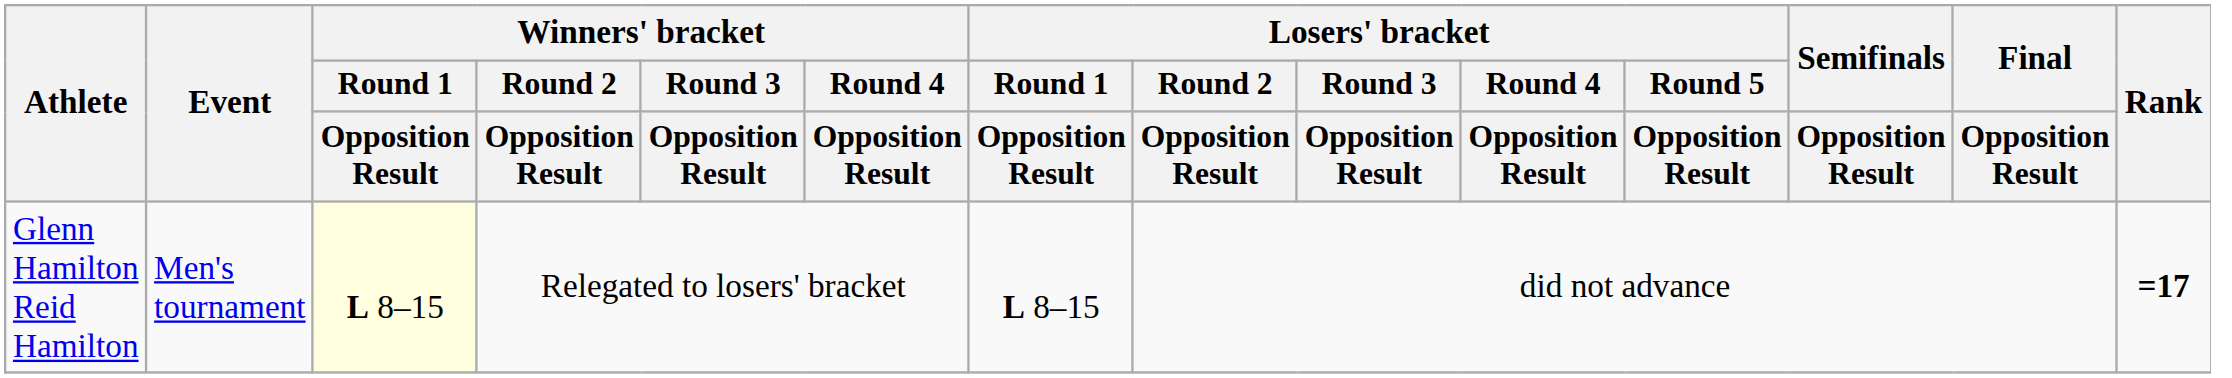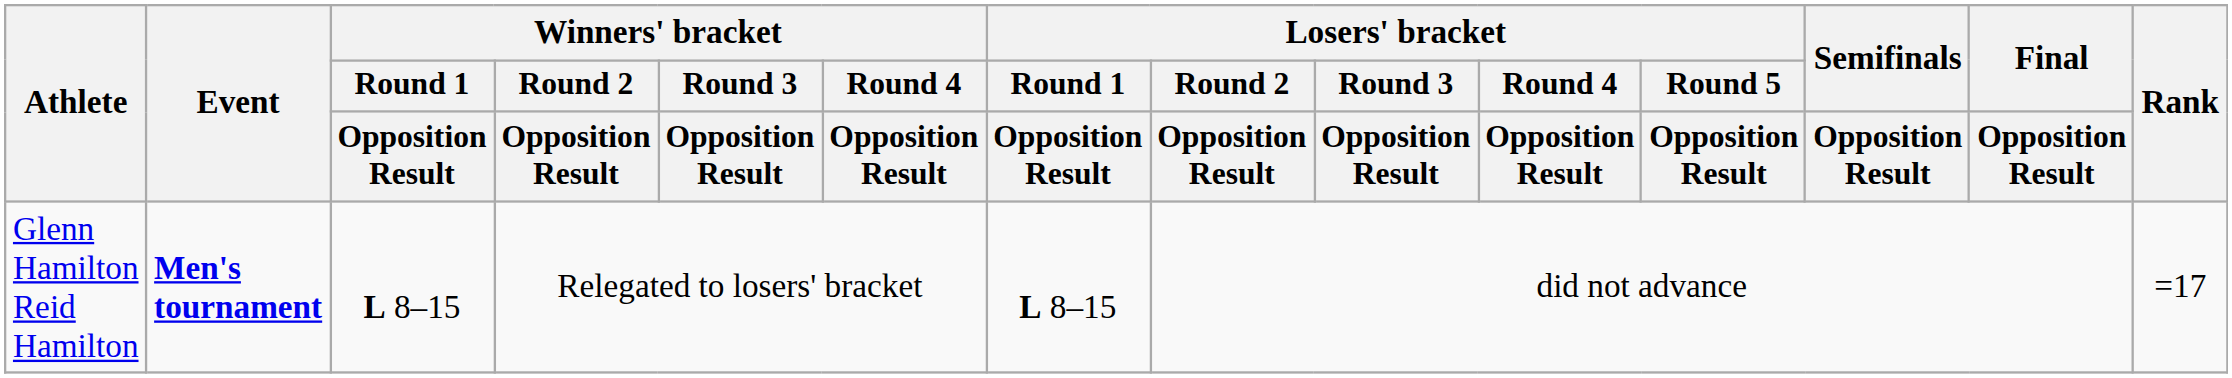(230, 286) normal -> (238, 286) bold
(395, 306) lightyellow background -> (412, 306) no background
(2164, 286) bold -> (2180, 286) normal
